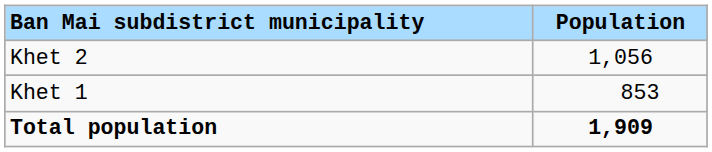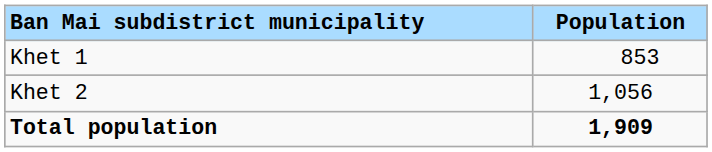rows swapped: (49, 93) <-> (49, 58)
